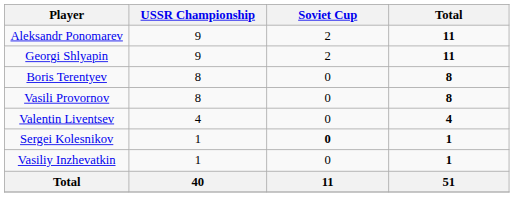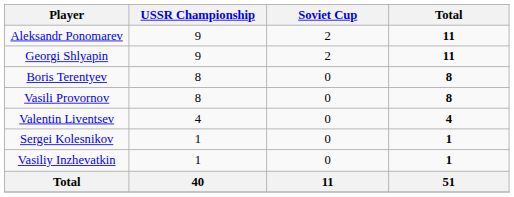(328, 139) bold -> (328, 139) normal
